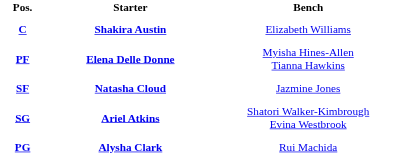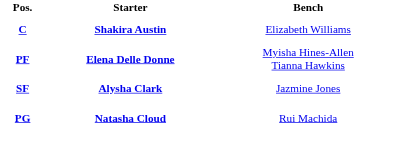(130, 88) Natasha Cloud -> (130, 88) Alysha Clark
- row: (23, 118)
(130, 147) Alysha Clark -> (130, 118) Natasha Cloud
